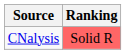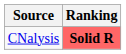(92, 37) normal -> (92, 37) bold
